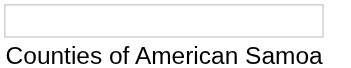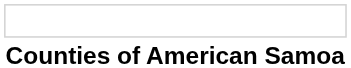(164, 55) normal -> (175, 55) bold
